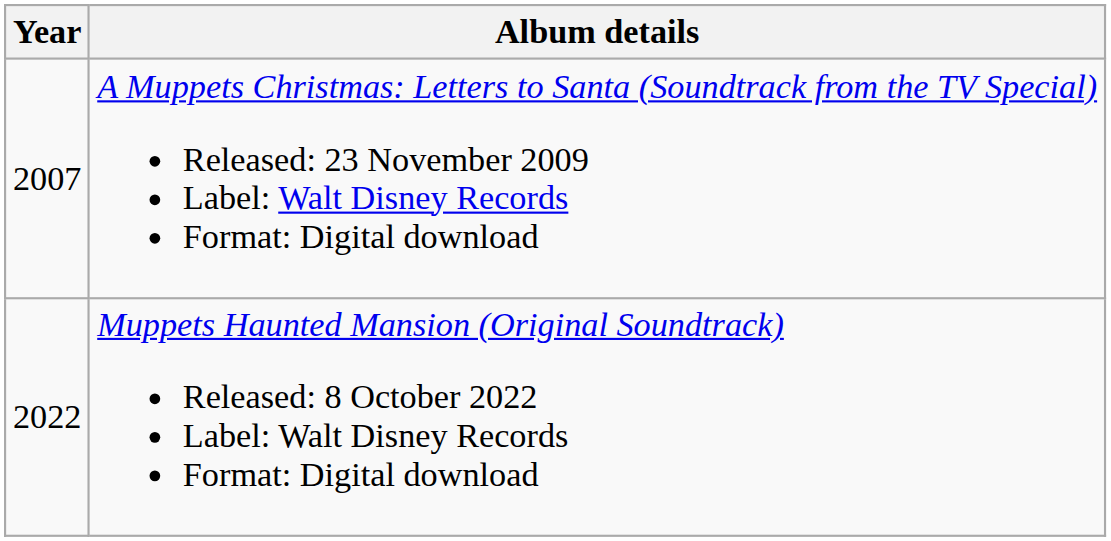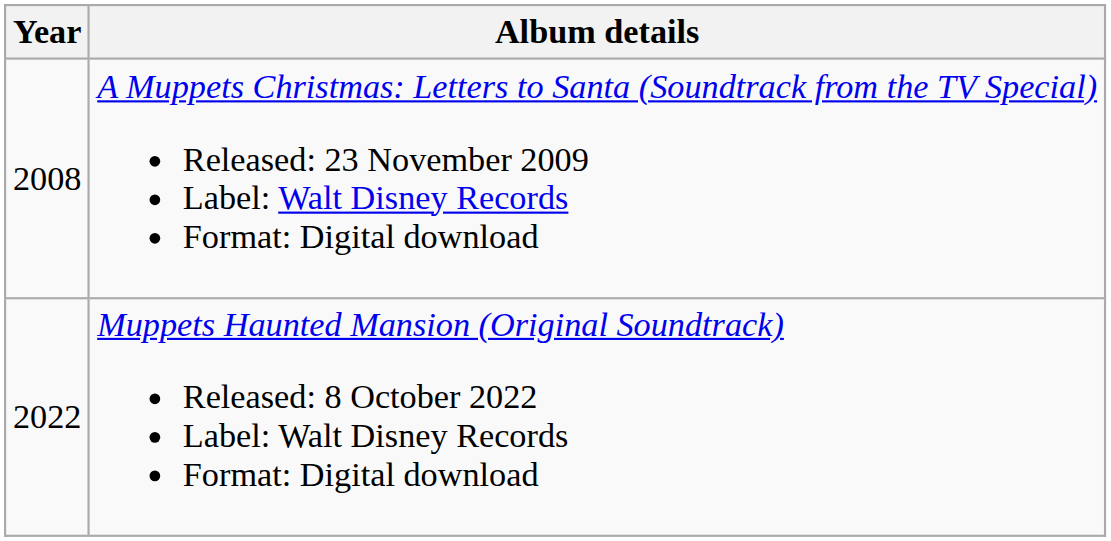(47, 177) 2007 -> (47, 177) 2008
